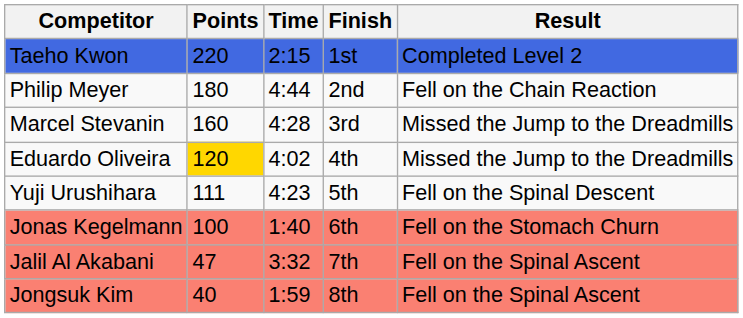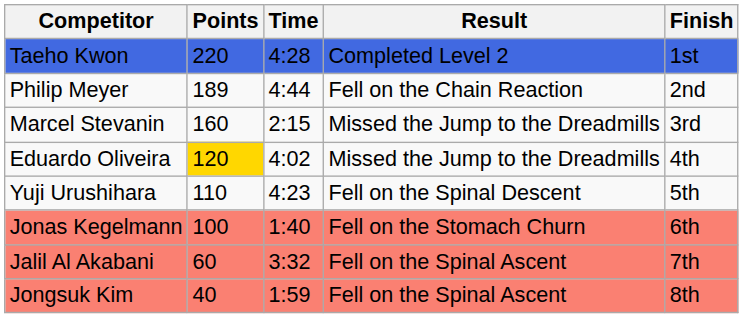columns swapped: (360, 21) <-> (568, 21)
(290, 55) 2:15 -> (290, 55) 4:28
(211, 90) 180 -> (211, 90) 189
(290, 124) 4:28 -> (290, 124) 2:15
(209, 192) 111 -> (210, 192) 110
(205, 261) 47 -> (205, 261) 60
